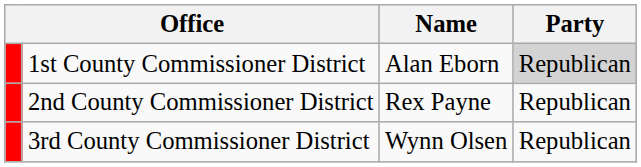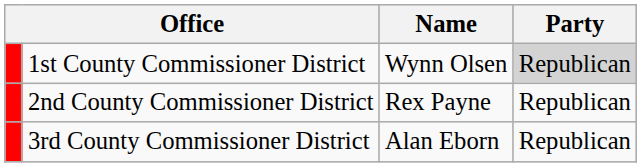(442, 63) Alan Eborn -> (446, 63) Wynn Olsen
(446, 141) Wynn Olsen -> (442, 141) Alan Eborn
